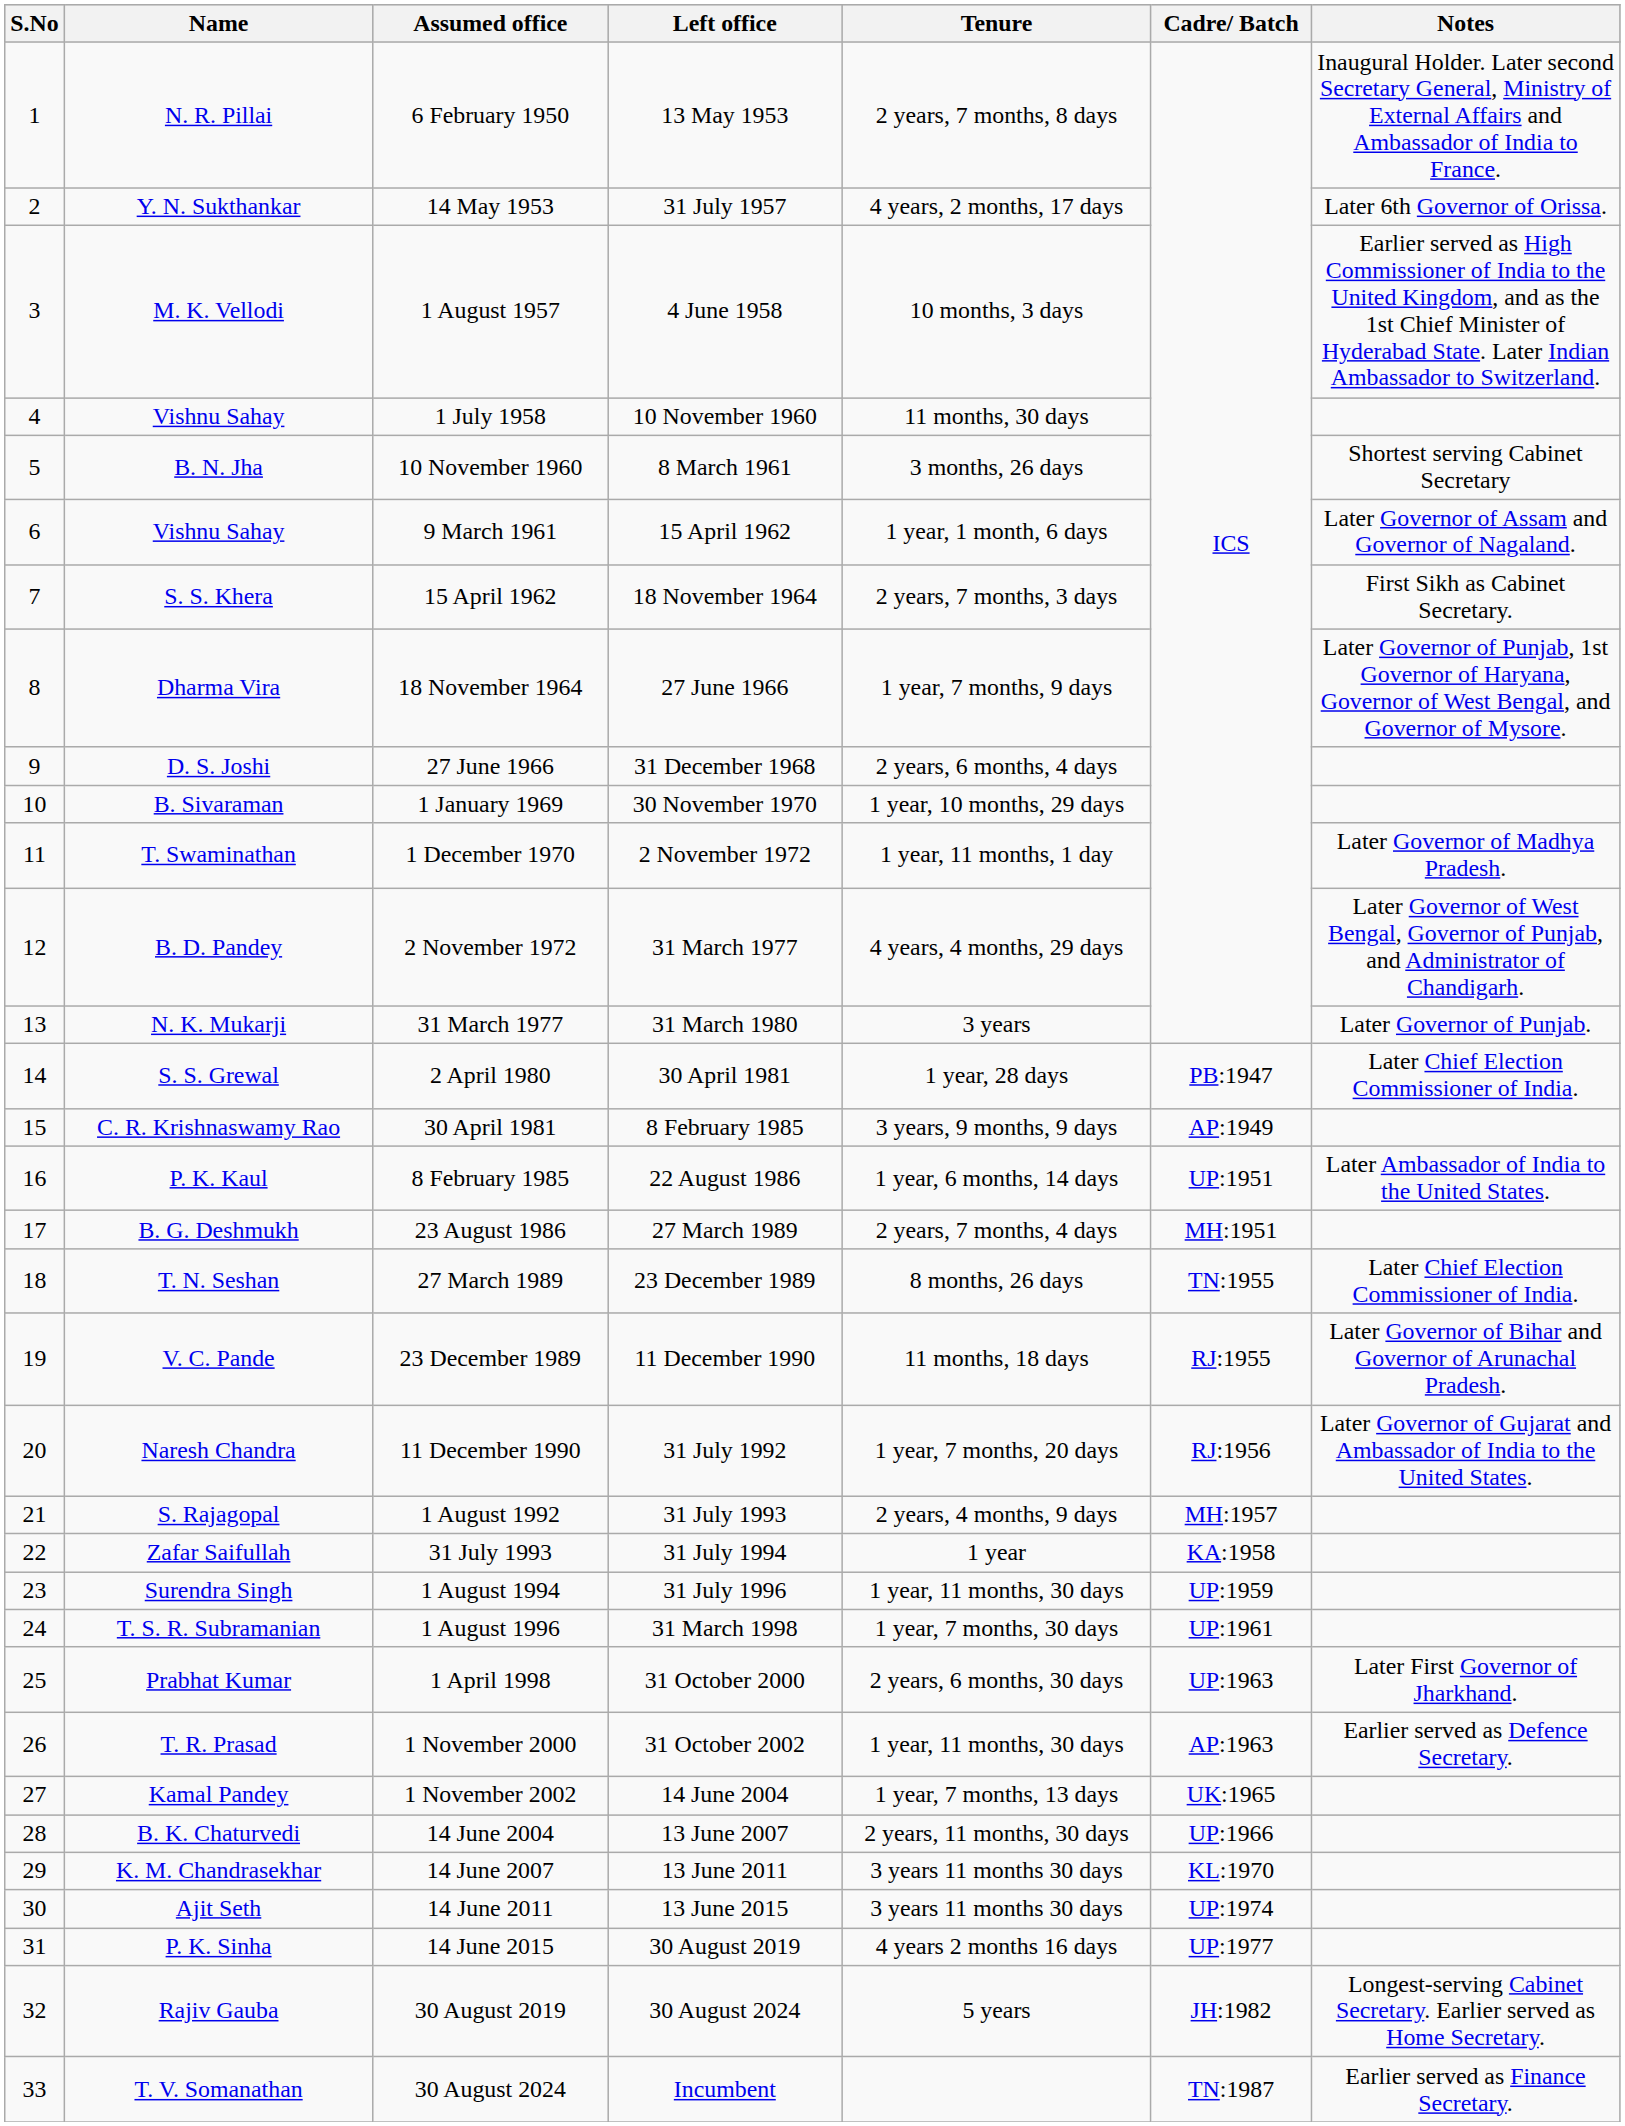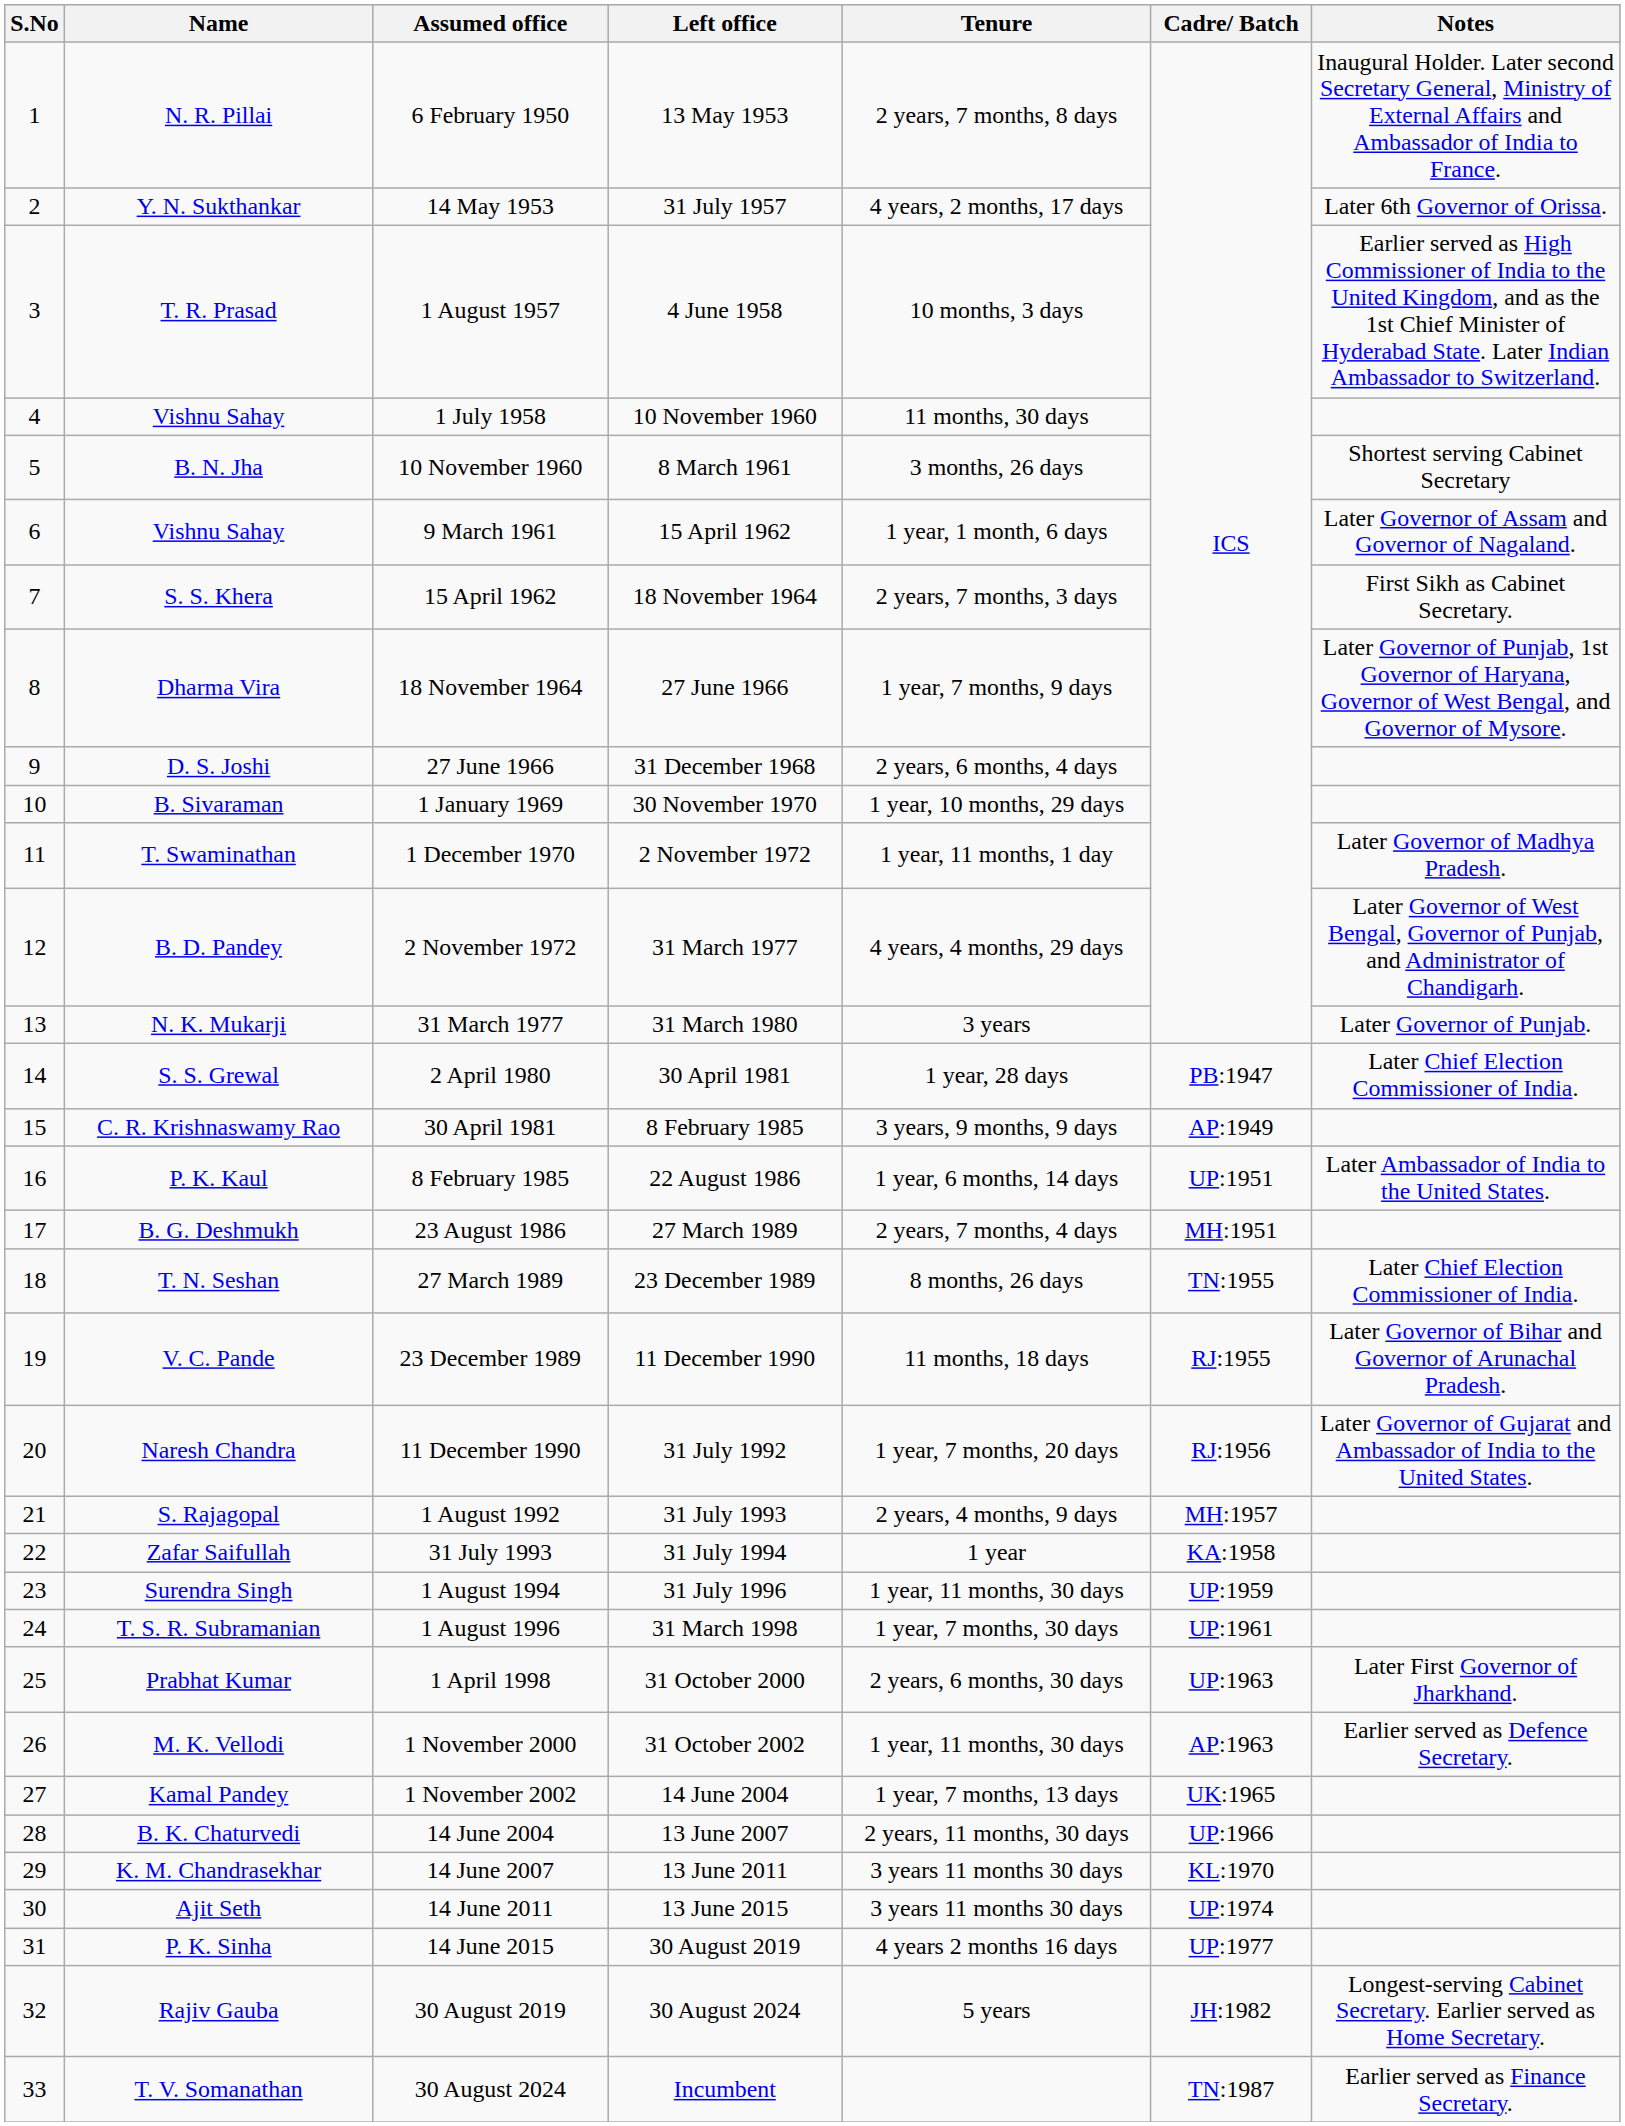(219, 311) M. K. Vellodi -> (219, 311) T. R. Prasad
(219, 1743) T. R. Prasad -> (219, 1743) M. K. Vellodi
